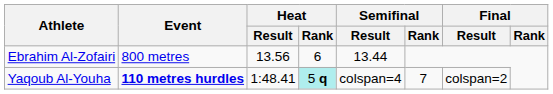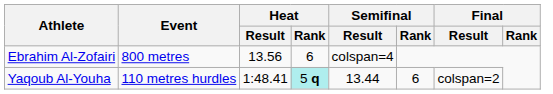(370, 57) 13.44 -> (363, 57) colspan=4
(183, 79) bold -> (179, 79) normal
(370, 79) colspan=4 -> (363, 79) 13.44
(423, 79) 7 -> (416, 79) 6
